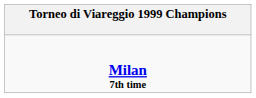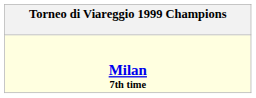(128, 75) no background -> (128, 75) lightyellow background
